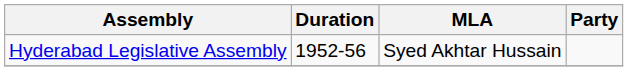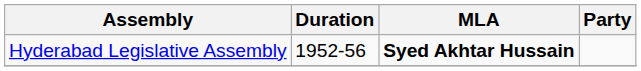(472, 50) normal -> (479, 50) bold
